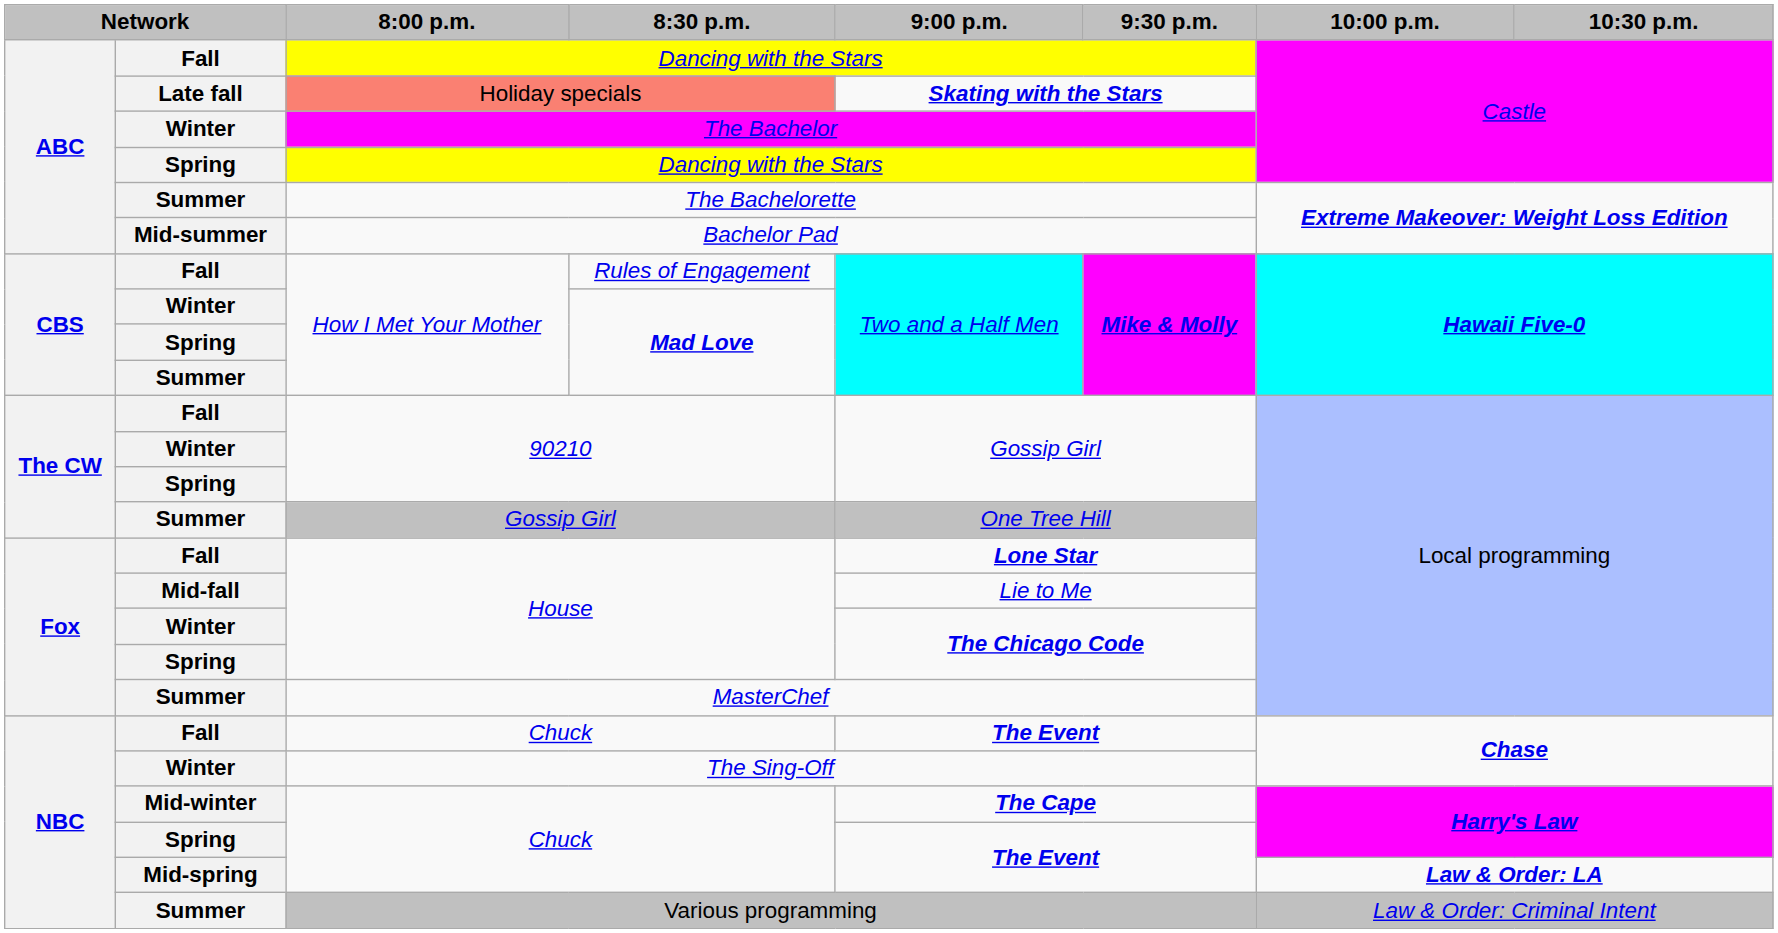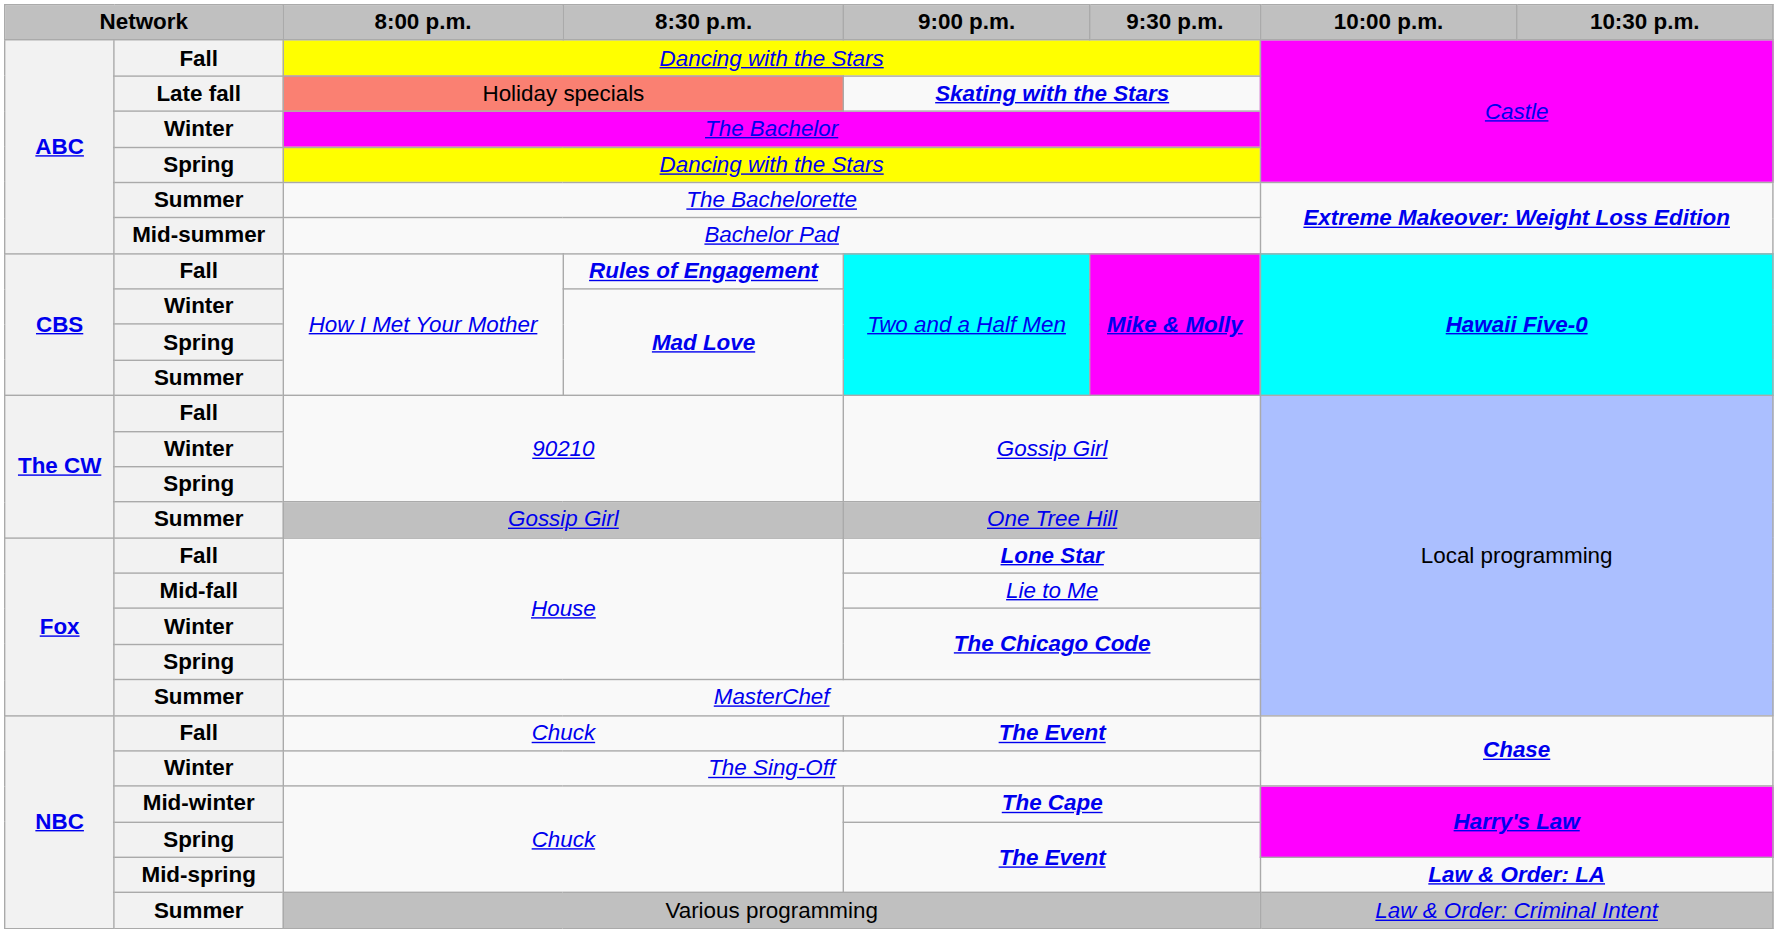(702, 270) normal -> (704, 270) bold
